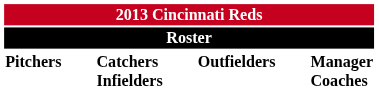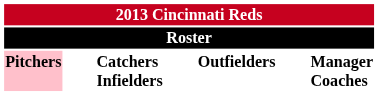(33, 61) no background -> (33, 61) pink background
